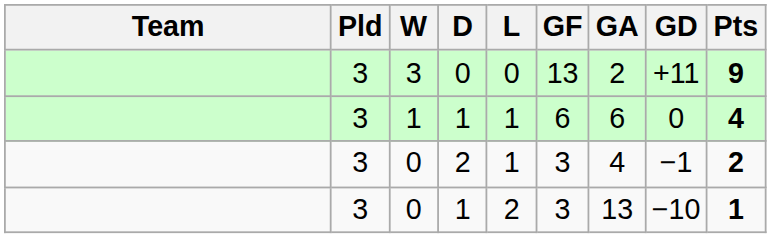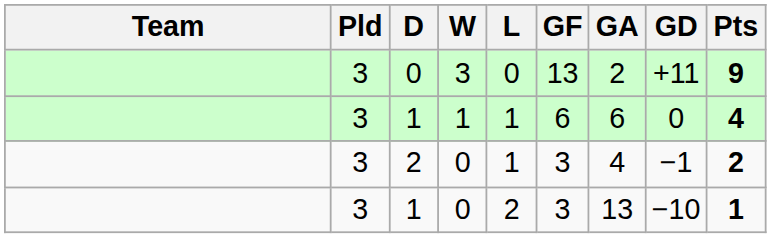columns swapped: (414, 27) <-> (463, 27)
